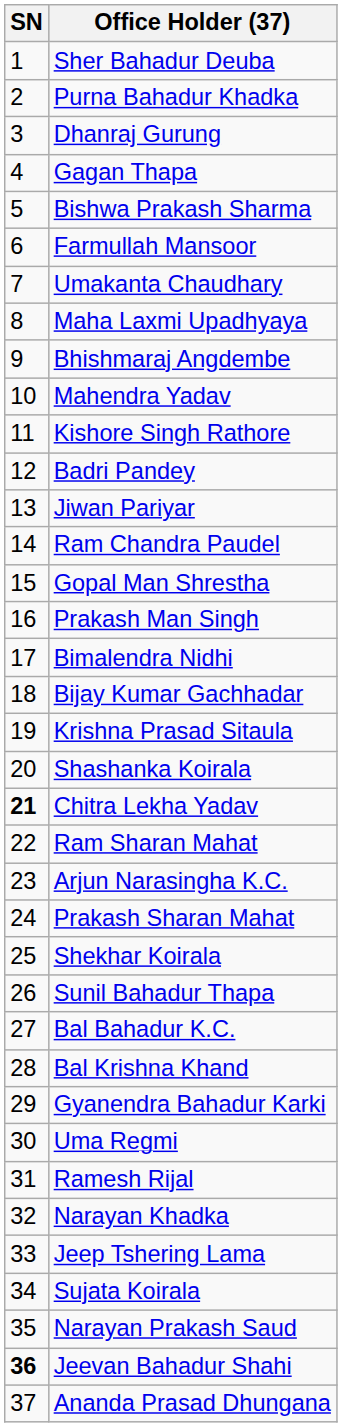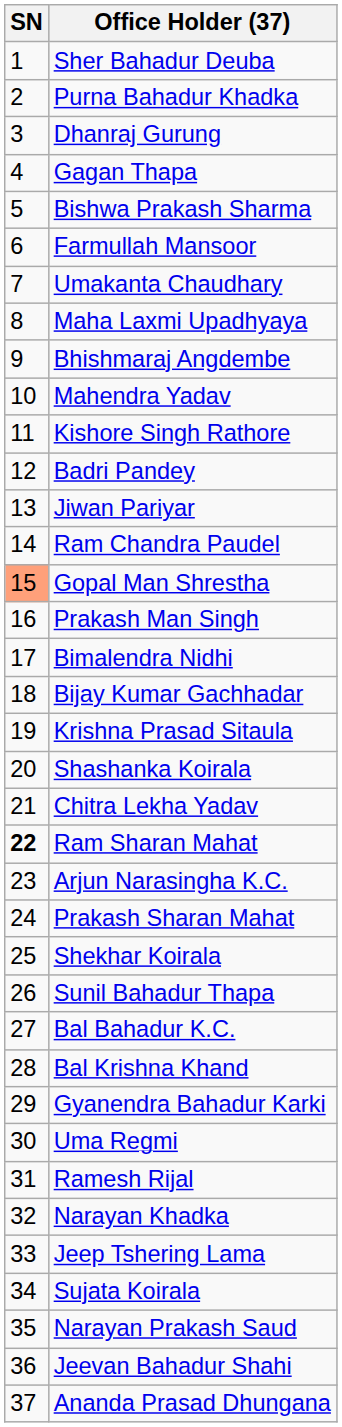(23, 582) no background -> (23, 582) lightsalmon background
(23, 806) bold -> (23, 806) normal
(23, 843) normal -> (23, 843) bold
(23, 1365) bold -> (23, 1365) normal
